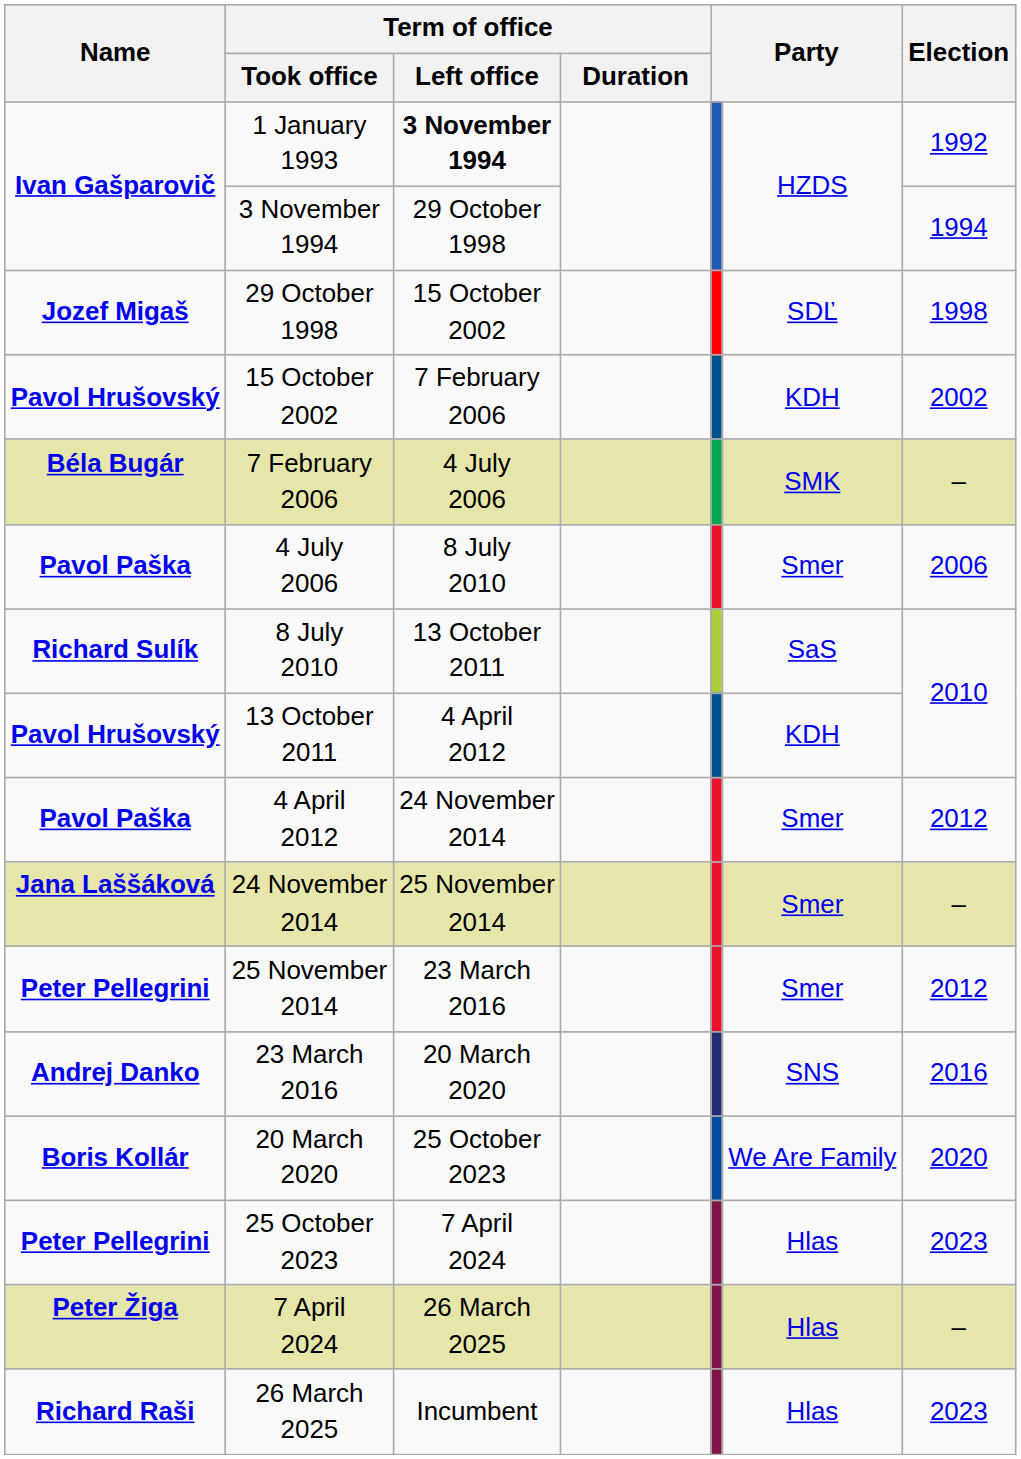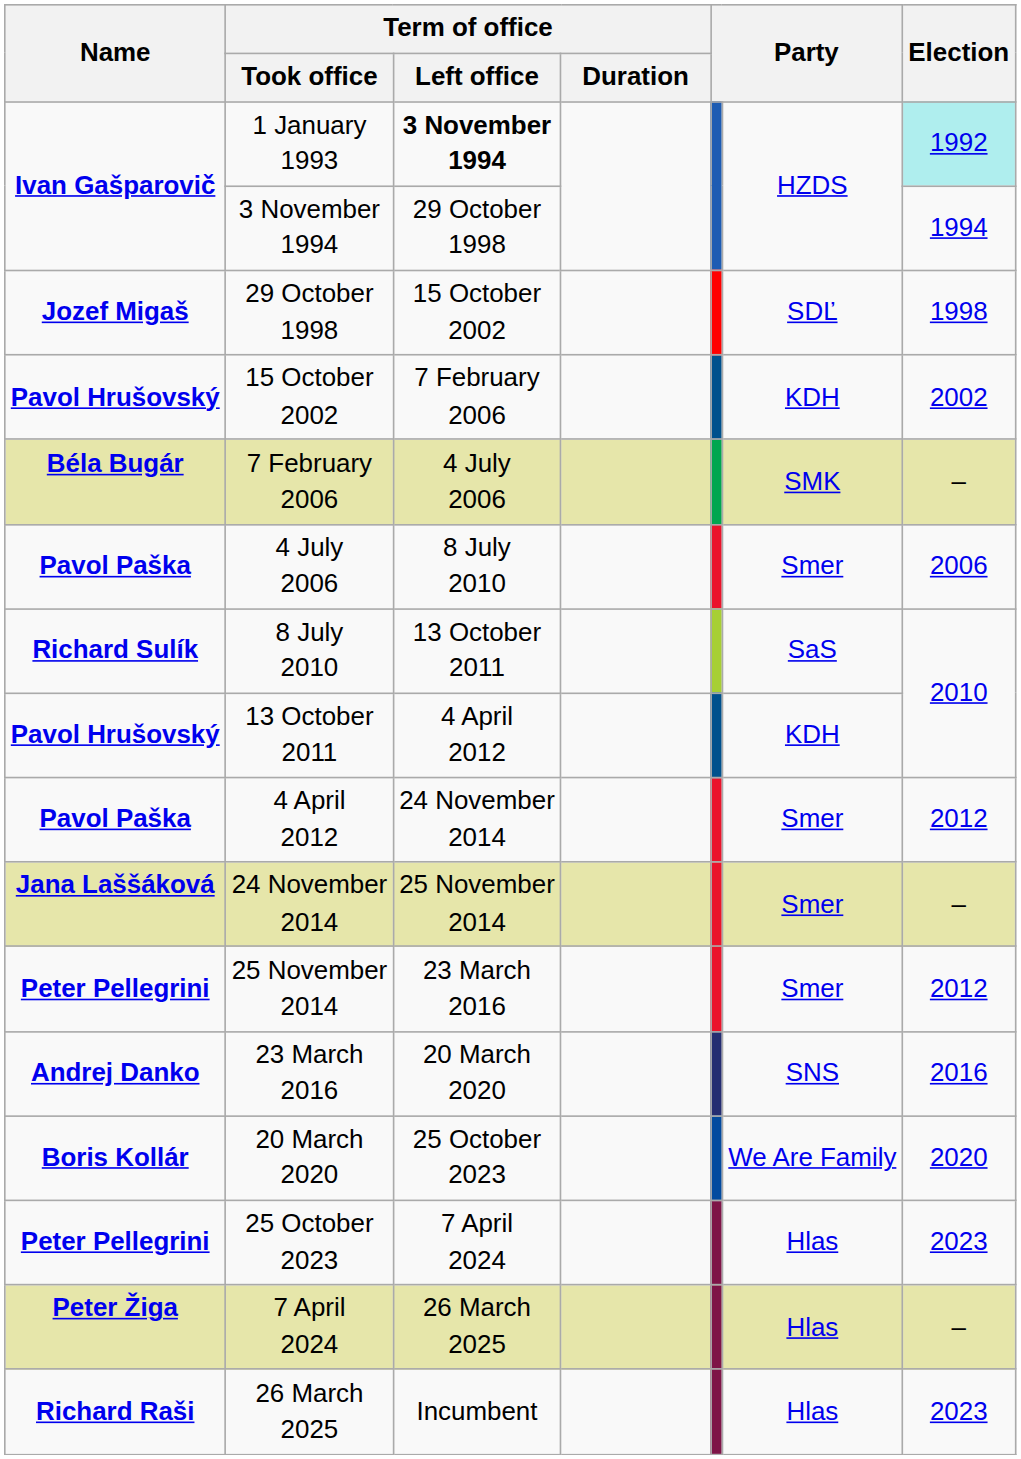(959, 142) no background -> (959, 142) paleturquoise background
